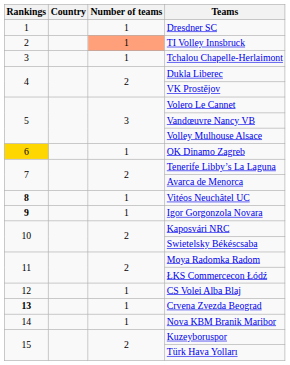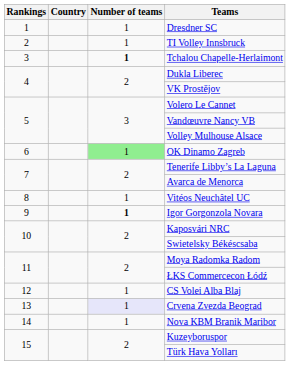(126, 43) lightsalmon background -> (126, 43) no background
(126, 58) normal -> (126, 58) bold
(26, 151) gold background -> (26, 151) no background
(126, 151) no background -> (126, 151) lightgreen background
(26, 197) bold -> (26, 197) normal
(26, 213) bold -> (26, 213) normal
(126, 213) normal -> (126, 213) bold
(26, 306) bold -> (26, 306) normal
(126, 306) no background -> (126, 306) lavender background
